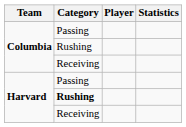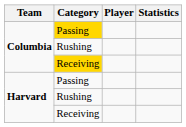(73, 30) no background -> (73, 30) gold background
(78, 63) no background -> (78, 63) gold background
(75, 97) bold -> (74, 97) normal
